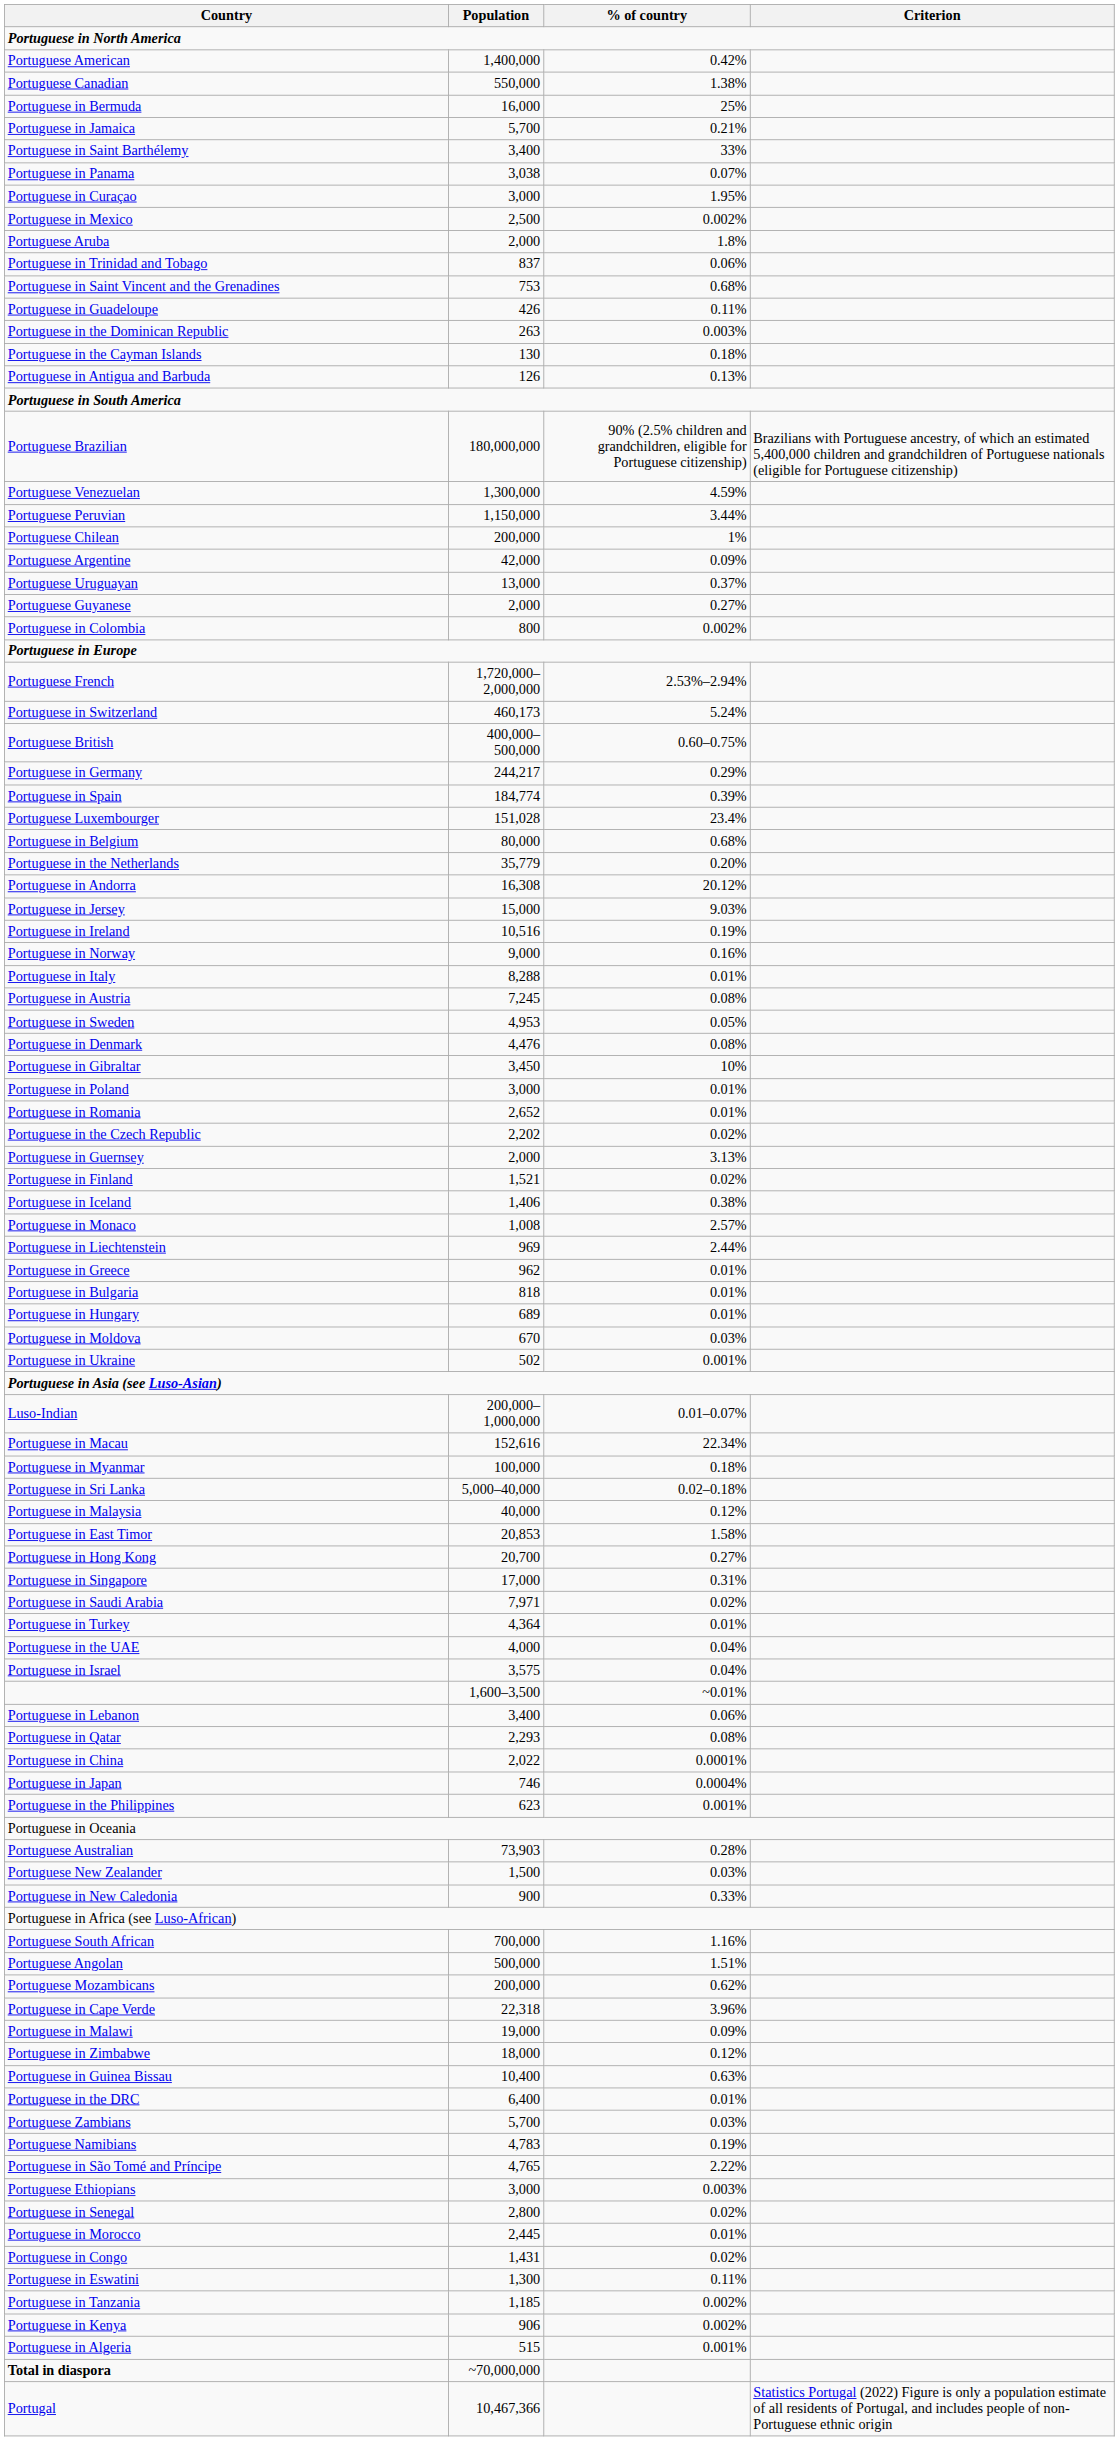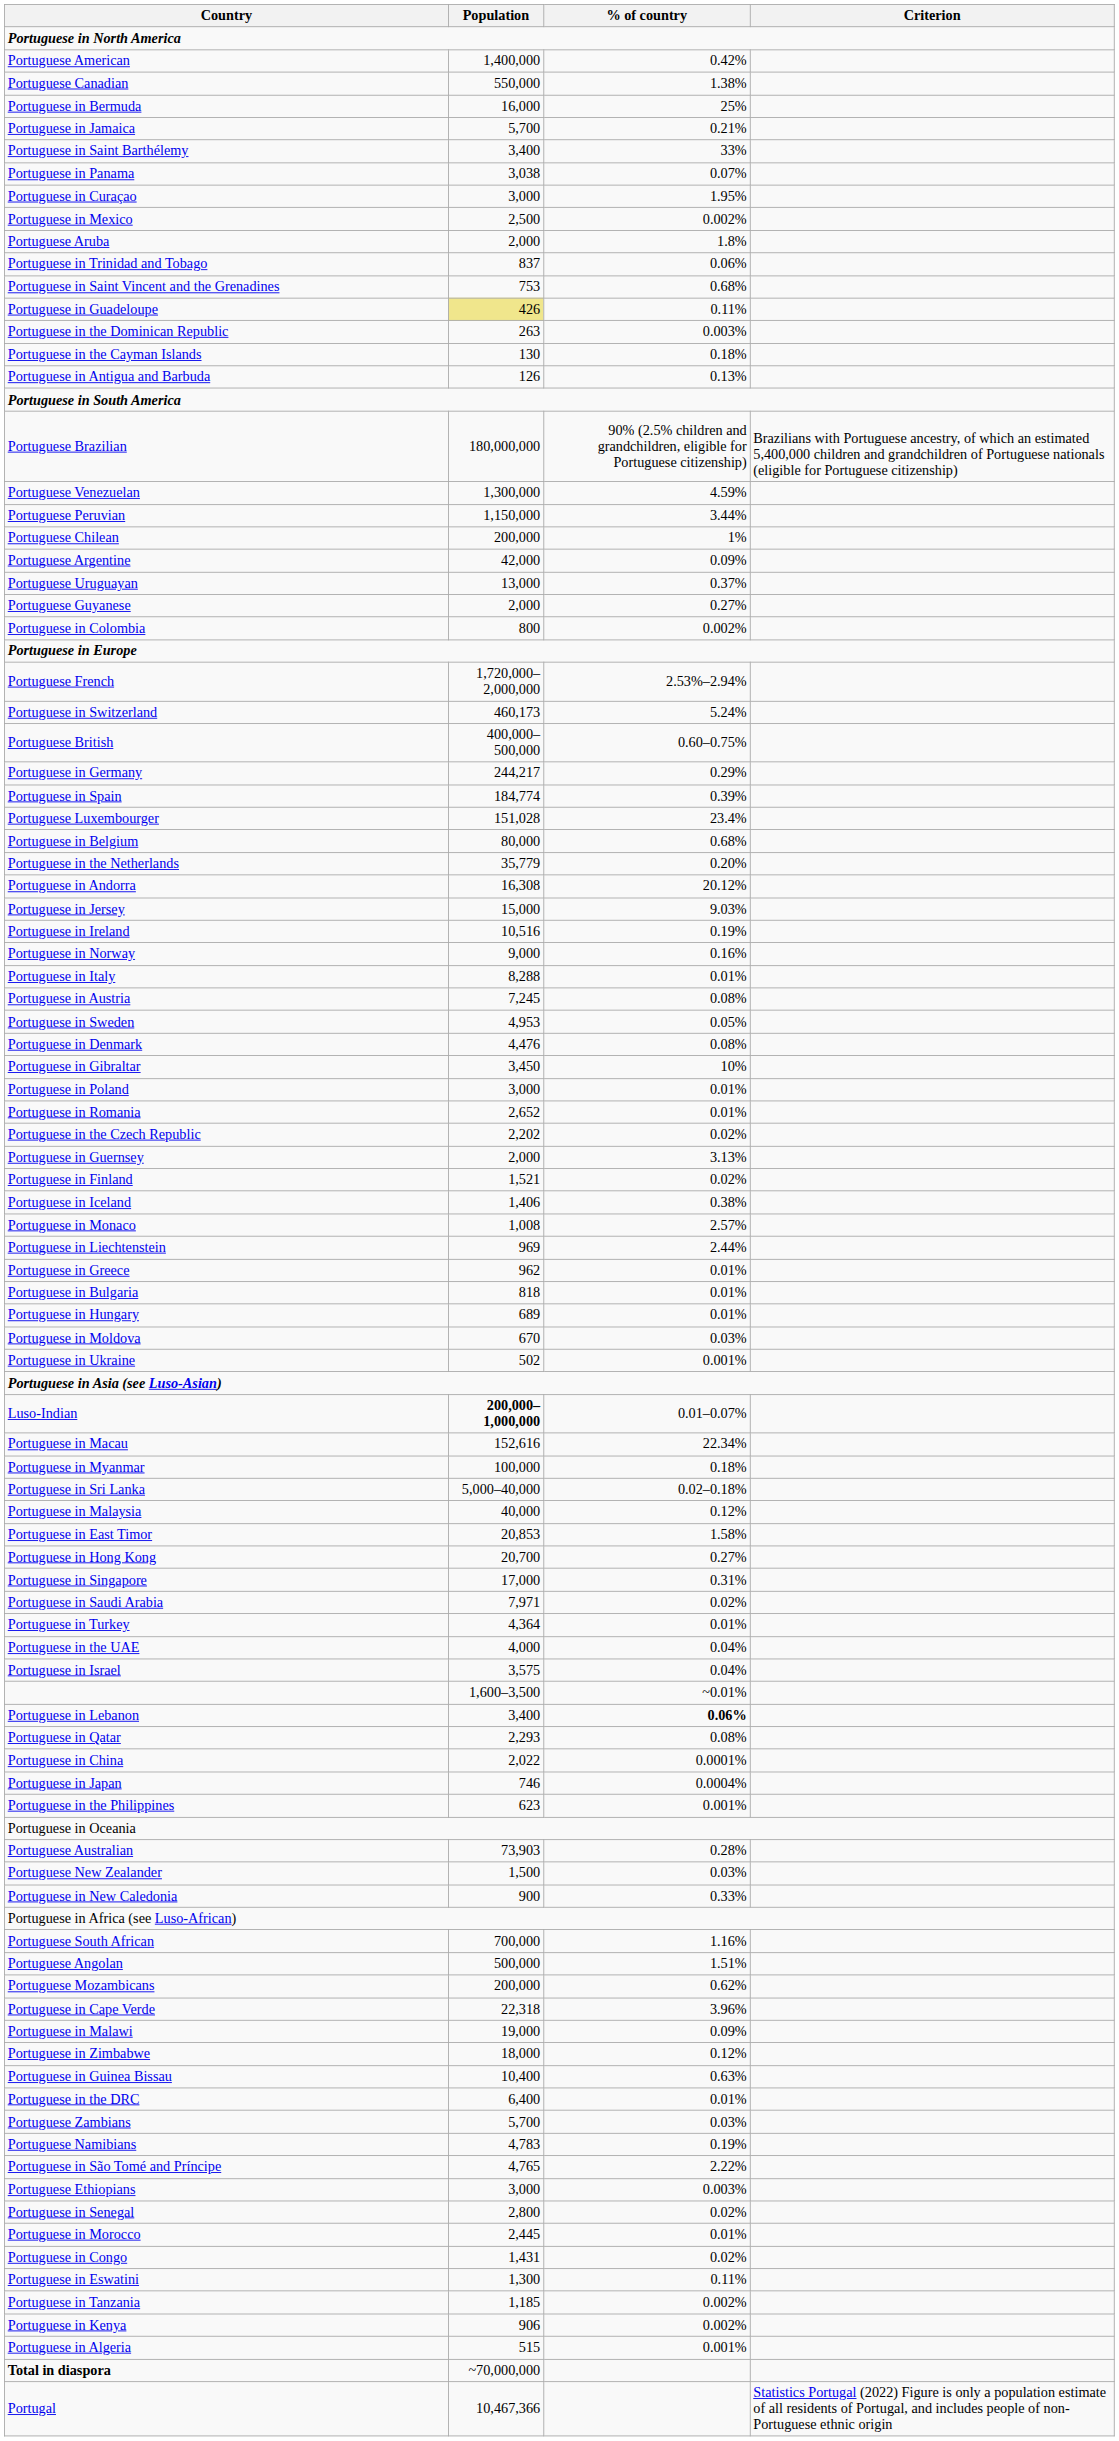(529, 309) no background -> (529, 309) khaki background
(512, 1413) normal -> (512, 1413) bold
(728, 1715) normal -> (727, 1715) bold
